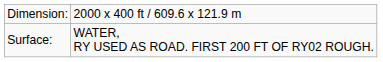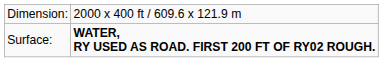(224, 40) normal -> (225, 40) bold
